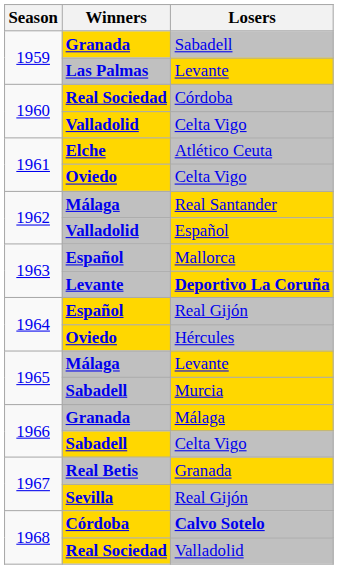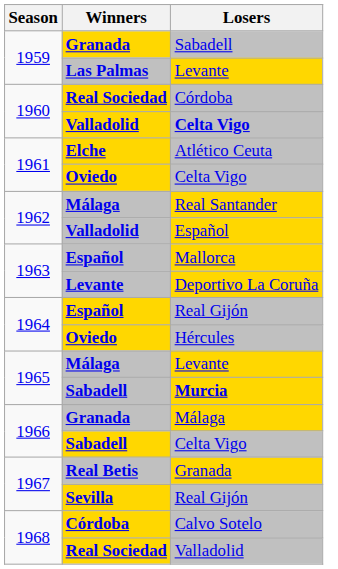(211, 124) normal -> (212, 124) bold
(252, 284) bold -> (246, 284) normal
(199, 390) normal -> (201, 390) bold
(220, 524) bold -> (218, 524) normal
